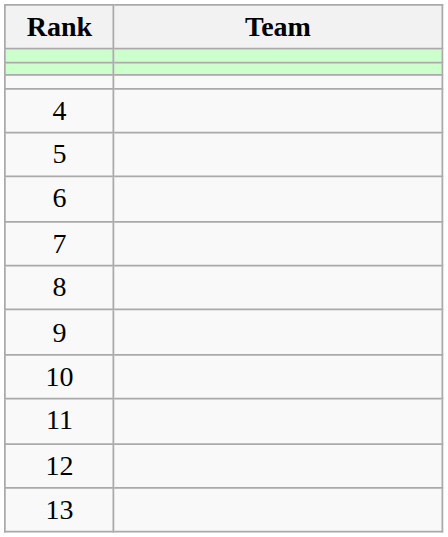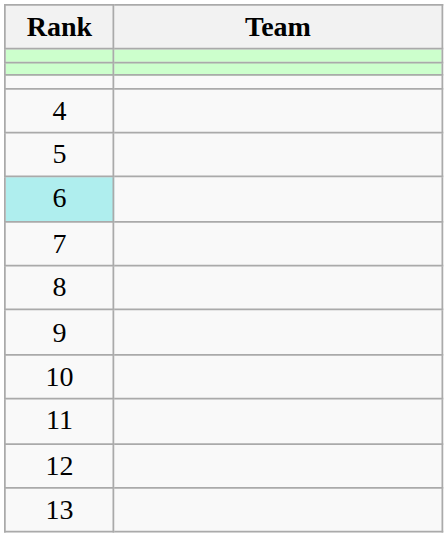(59, 198) no background -> (59, 198) paleturquoise background
